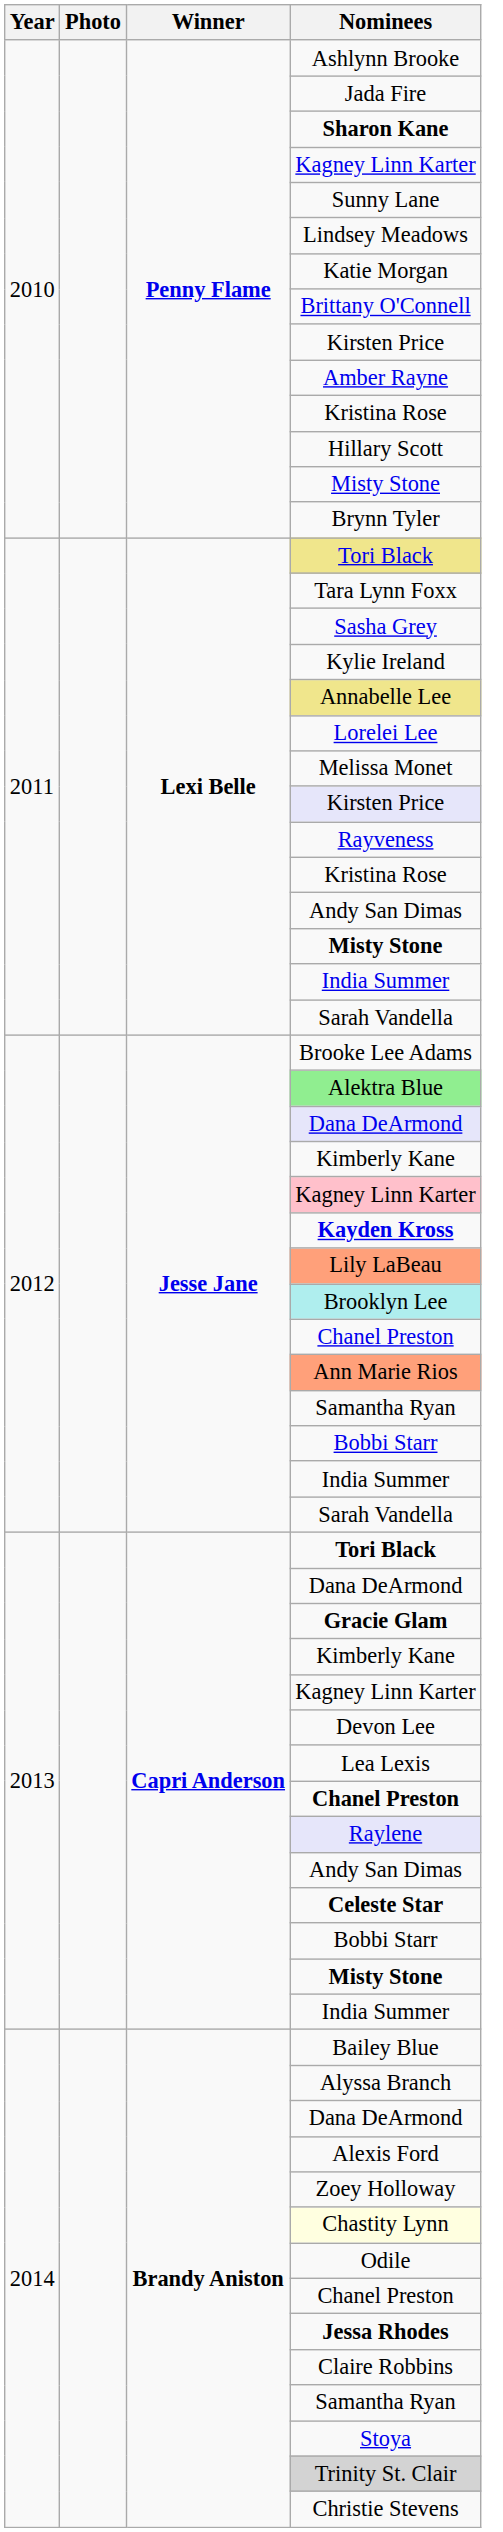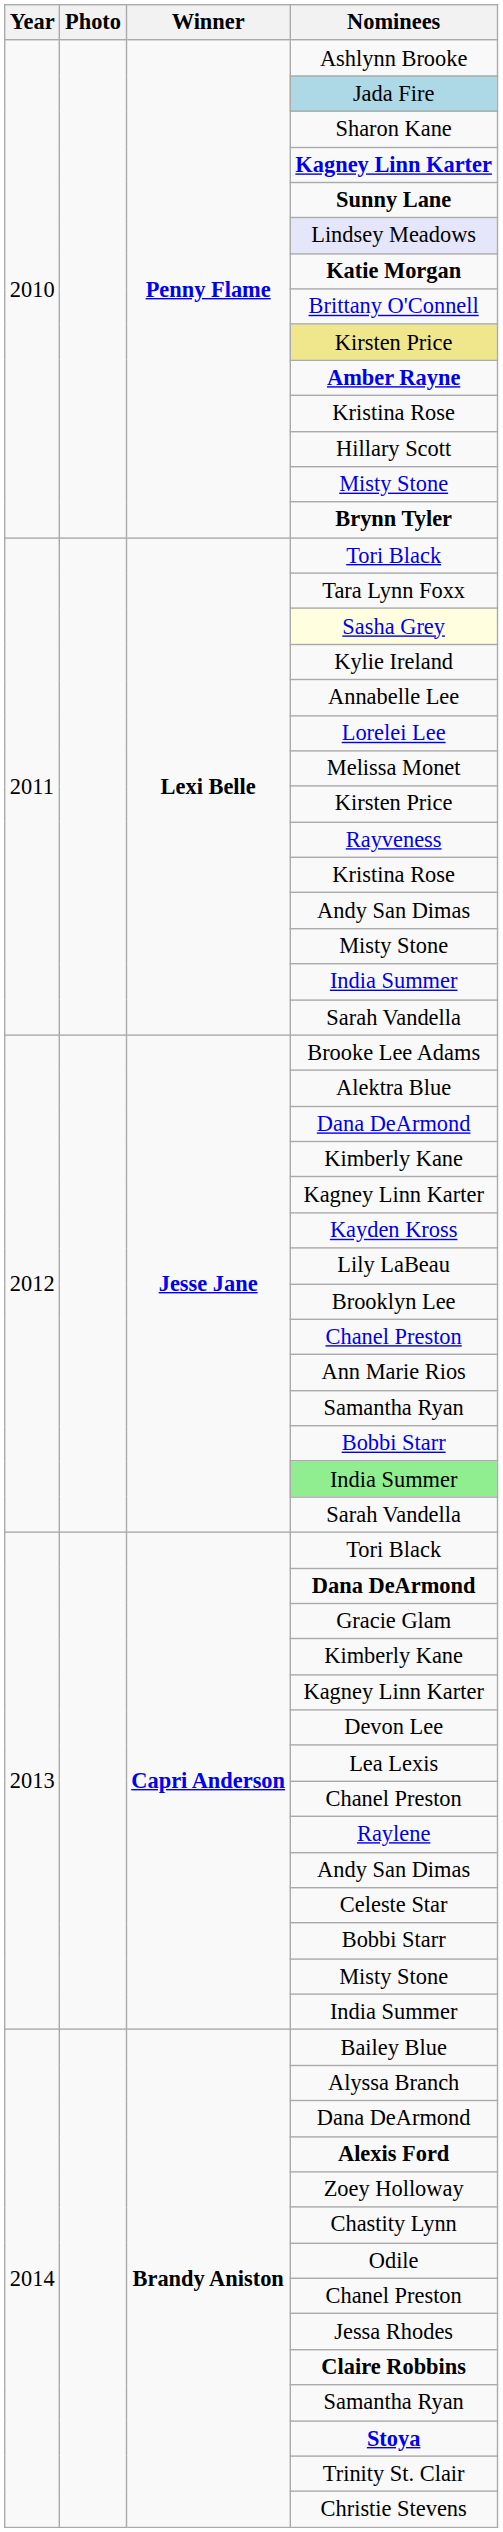(386, 93) no background -> (394, 93) lightblue background
(386, 128) bold -> (394, 128) normal
(386, 164) normal -> (394, 164) bold
(386, 199) normal -> (394, 199) bold
(386, 235) no background -> (394, 235) lavender background
(386, 270) normal -> (394, 270) bold
(386, 341) no background -> (394, 341) khaki background
(386, 377) normal -> (394, 377) bold
(386, 519) normal -> (394, 519) bold
(386, 555) khaki background -> (394, 555) no background
(386, 626) no background -> (394, 626) lightyellow background
(386, 697) khaki background -> (394, 697) no background
(386, 803) lavender background -> (394, 803) no background
(386, 945) bold -> (394, 945) normal
(386, 1088) lightgreen background -> (394, 1088) no background
(386, 1123) lavender background -> (394, 1123) no background
(386, 1194) pink background -> (394, 1194) no background
(386, 1230) bold -> (394, 1230) normal
(386, 1265) lightsalmon background -> (394, 1265) no background
(386, 1301) paleturquoise background -> (394, 1301) no background
(386, 1372) lightsalmon background -> (394, 1372) no background
(386, 1478) no background -> (394, 1478) lightgreen background
(386, 1549) bold -> (394, 1549) normal
(386, 1585) normal -> (394, 1585) bold
(386, 1620) bold -> (394, 1620) normal
(386, 1798) bold -> (394, 1798) normal
(386, 1834) lavender background -> (394, 1834) no background
(386, 1905) bold -> (394, 1905) normal
(386, 1976) bold -> (394, 1976) normal
(386, 2153) normal -> (394, 2153) bold
(386, 2224) lightyellow background -> (394, 2224) no background
(386, 2331) bold -> (394, 2331) normal
(386, 2366) normal -> (394, 2366) bold
(386, 2437) normal -> (394, 2437) bold
(386, 2473) lightgrey background -> (394, 2473) no background
